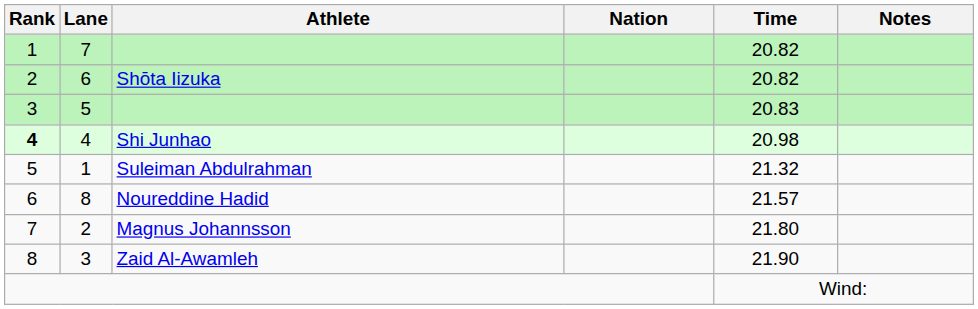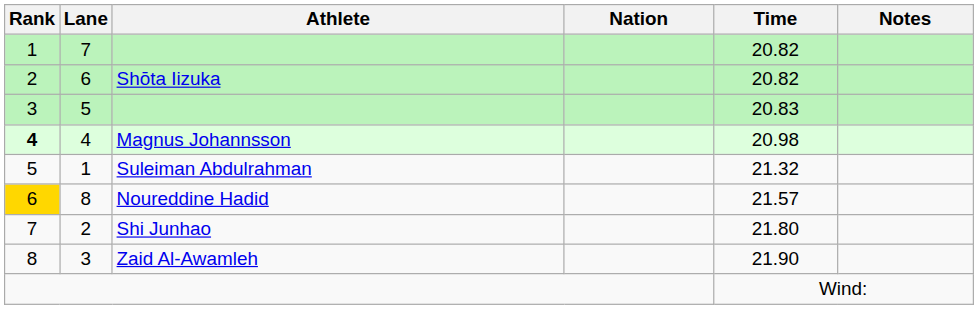(164, 139) Shi Junhao -> (204, 139) Magnus Johannsson
(32, 199) no background -> (32, 199) gold background
(204, 229) Magnus Johannsson -> (164, 229) Shi Junhao
